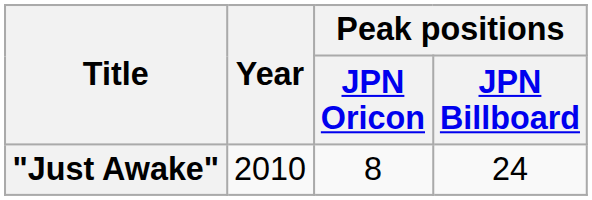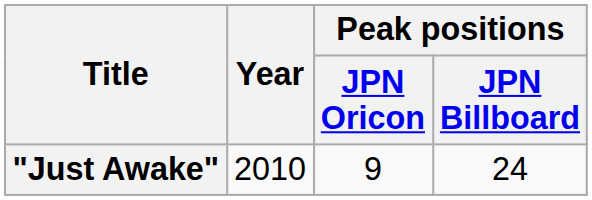(373, 169) 8 -> (373, 169) 9
